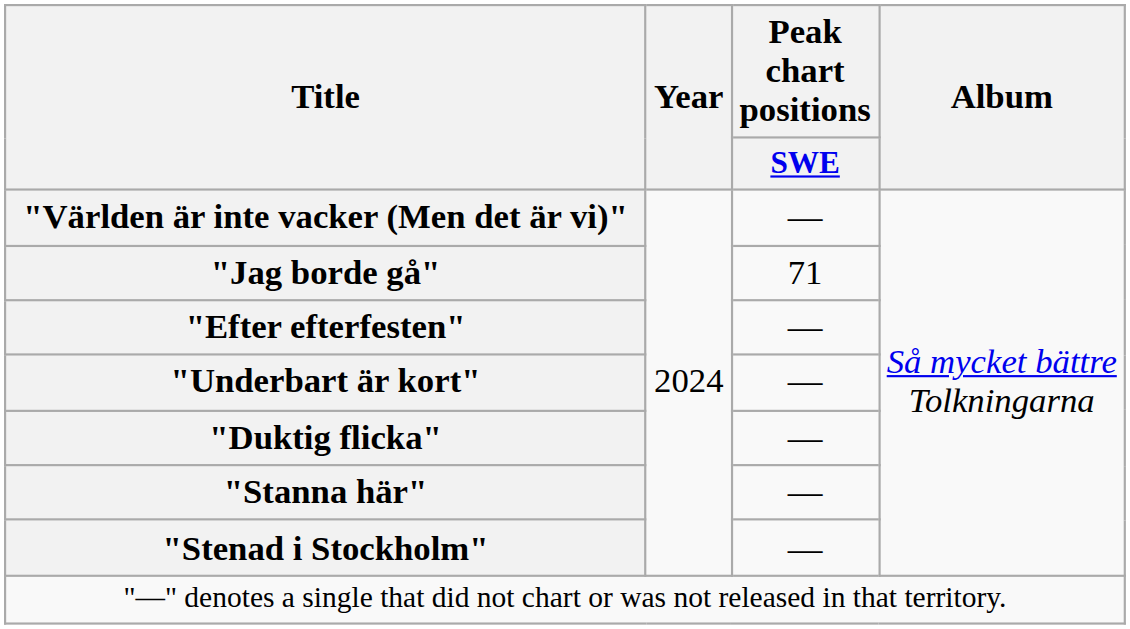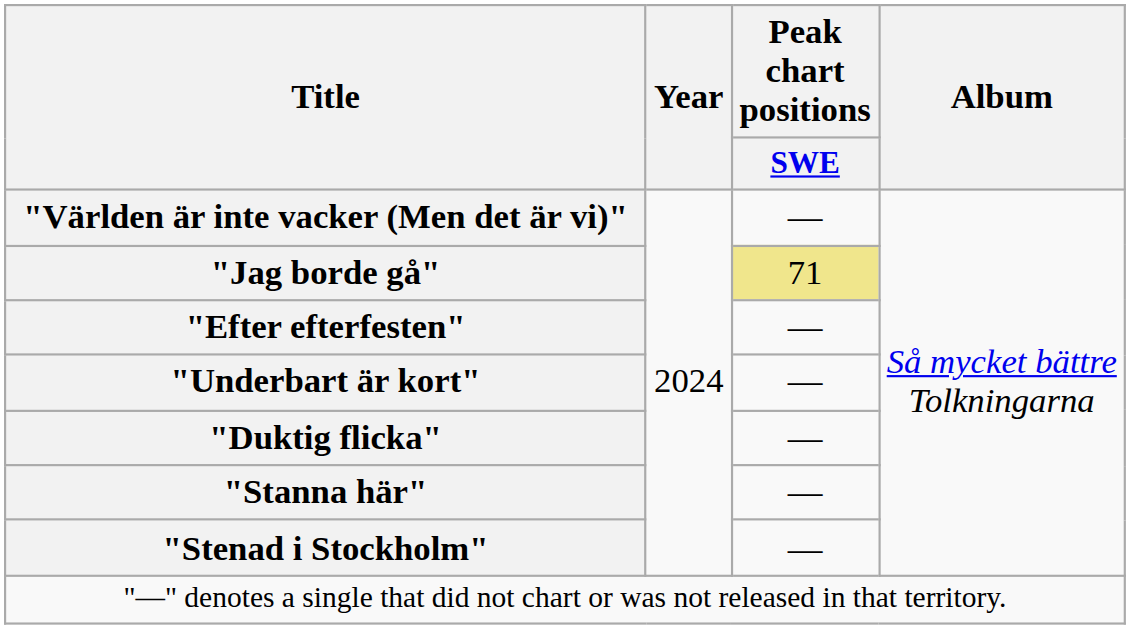(805, 271) no background -> (805, 271) khaki background
